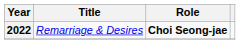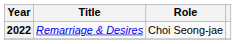(188, 30) bold -> (186, 30) normal
